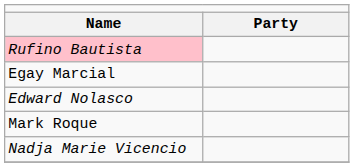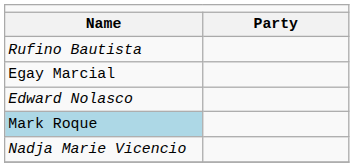(75, 49) pink background -> (75, 49) no background
(53, 124) no background -> (53, 124) lightblue background
